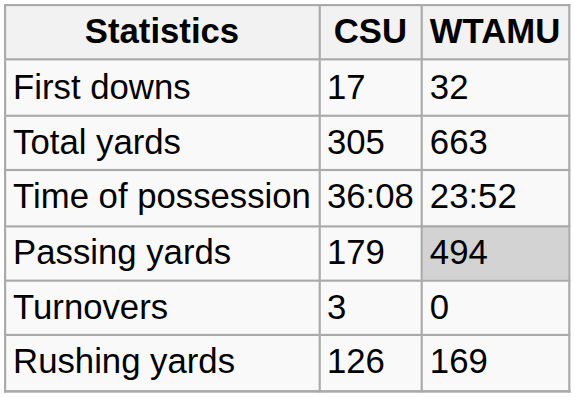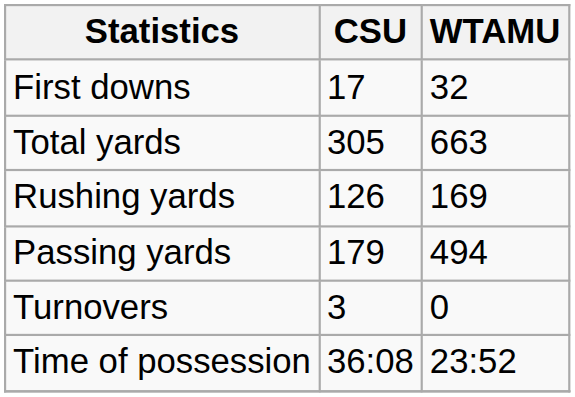rows swapped: (124, 362) <-> (162, 197)
(459, 252) lightgrey background -> (459, 252) no background
